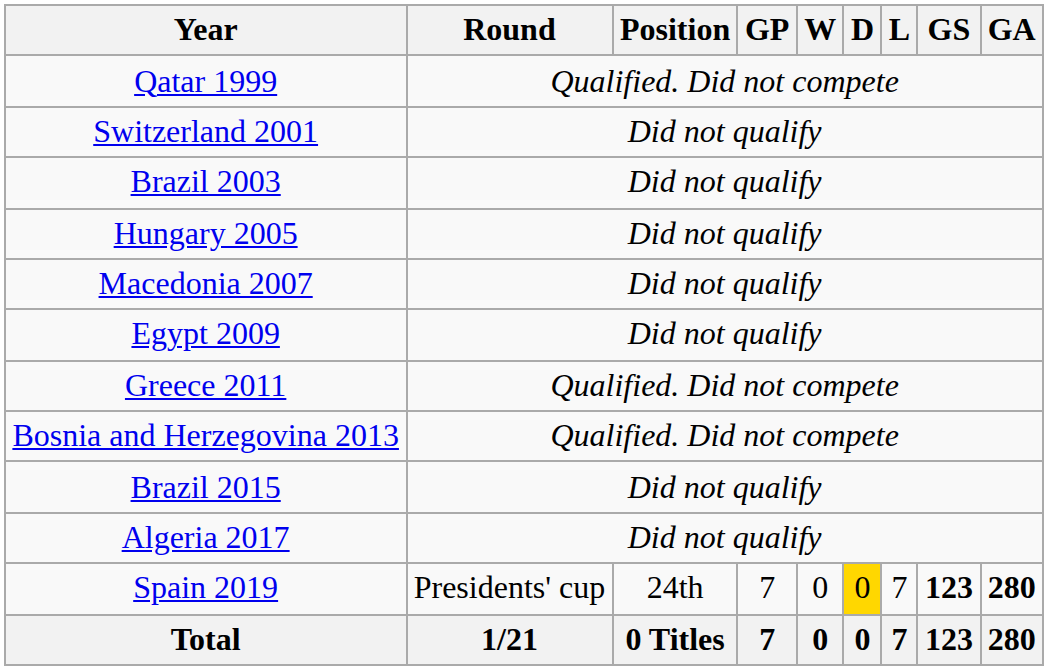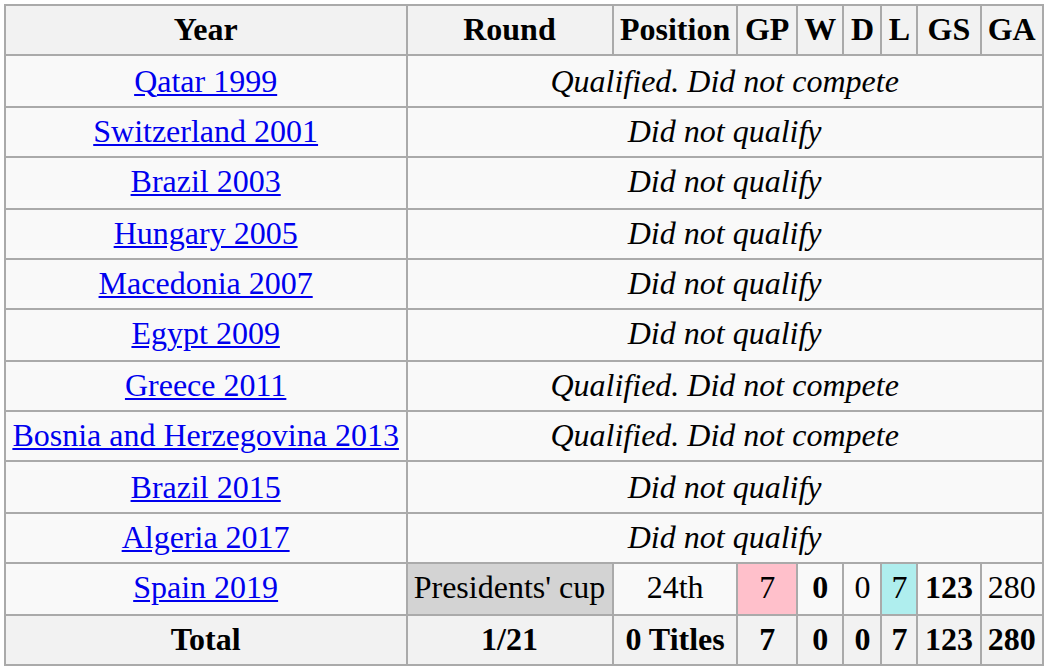(509, 588) no background -> (509, 588) lightgrey background
(767, 588) no background -> (767, 588) pink background
(820, 588) normal -> (820, 588) bold
(862, 588) gold background -> (862, 588) no background
(899, 588) no background -> (899, 588) paleturquoise background
(1012, 588) bold -> (1012, 588) normal
